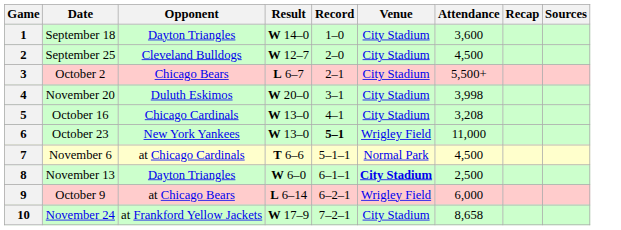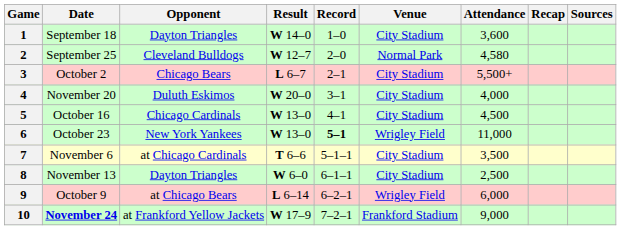(396, 54) City Stadium -> (410, 54) Normal Park
(469, 54) 4,500 -> (495, 54) 4,580
(469, 94) 3,998 -> (495, 94) 4,000
(469, 114) 3,208 -> (495, 114) 4,500
(396, 154) Normal Park -> (410, 154) City Stadium
(469, 154) 4,500 -> (495, 154) 3,500
(396, 174) bold -> (410, 174) normal
(80, 214) normal -> (81, 214) bold
(396, 214) City Stadium -> (410, 214) Frankford Stadium
(469, 214) 8,658 -> (495, 214) 9,000
